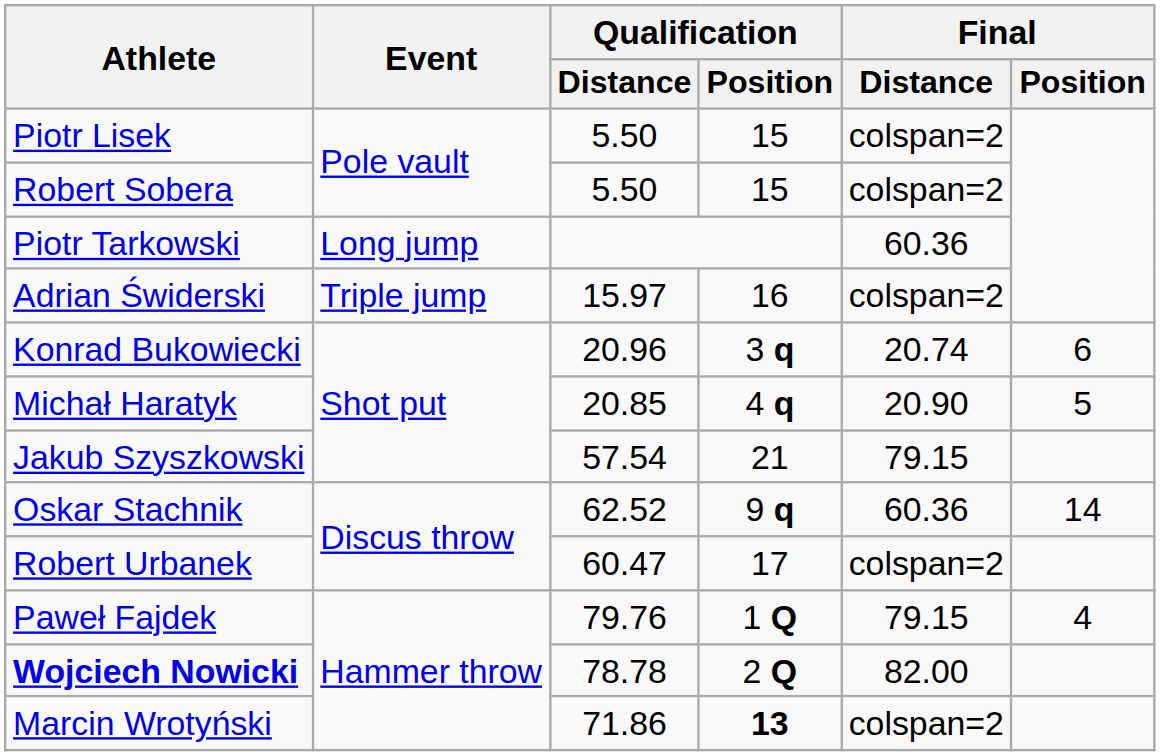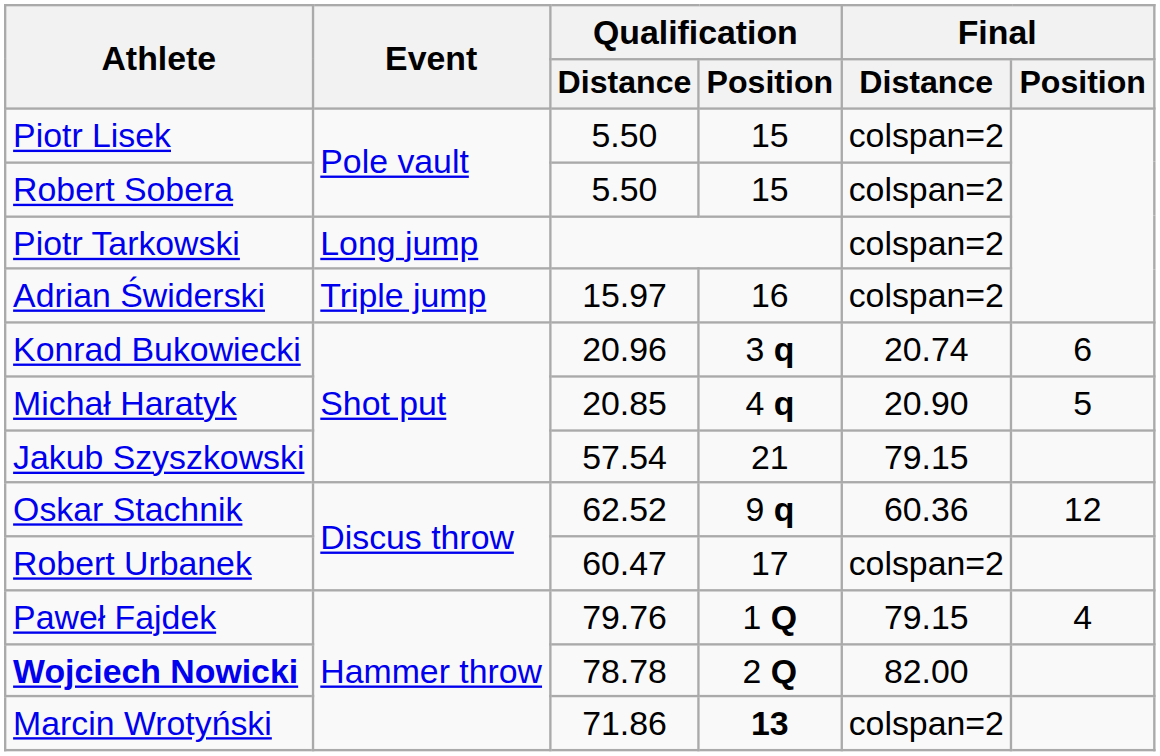(926, 243) 60.36 -> (926, 243) colspan=2
(1083, 510) 14 -> (1083, 510) 12
